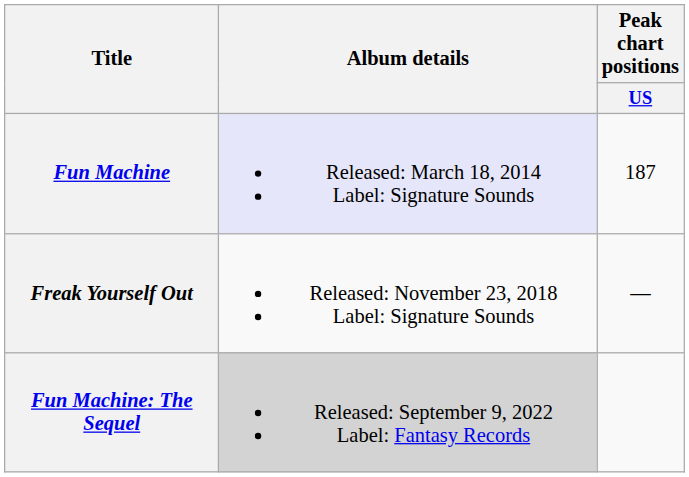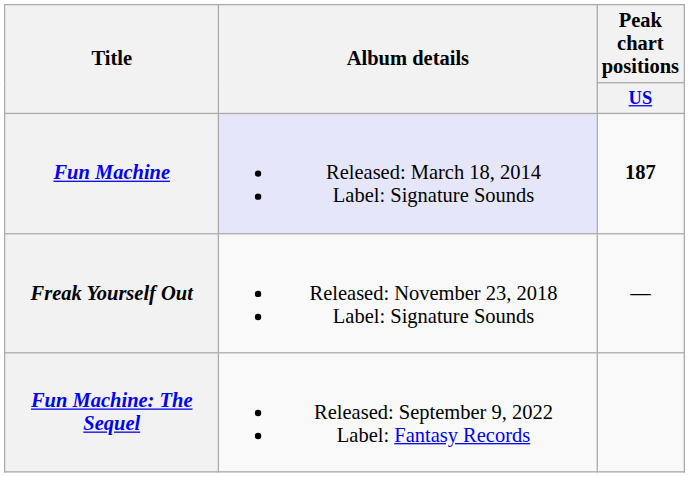(640, 173) normal -> (640, 173) bold
(408, 424) lightgrey background -> (408, 424) no background
